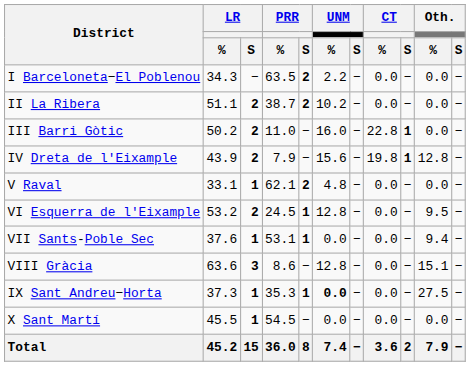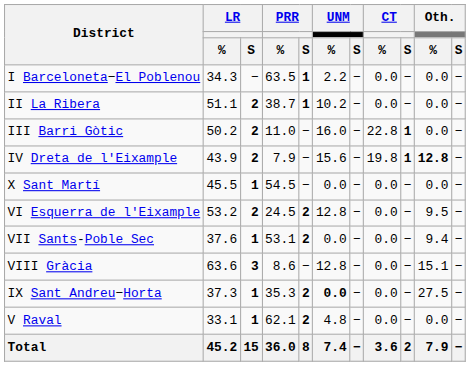(306, 78) 2 -> (306, 78) 1
(306, 105) 2 -> (306, 105) 1
(433, 159) normal -> (433, 159) bold
rows swapped: (35, 186) <-> (54, 321)
(306, 213) 1 -> (306, 213) 2
(306, 240) 1 -> (306, 240) 2
(306, 294) 1 -> (306, 294) 2
